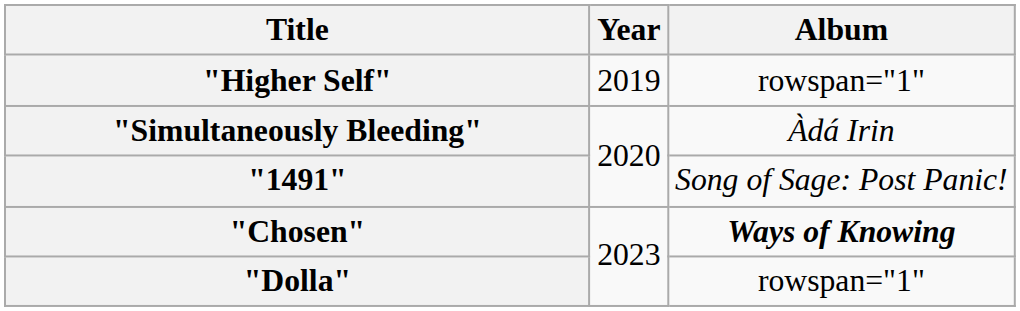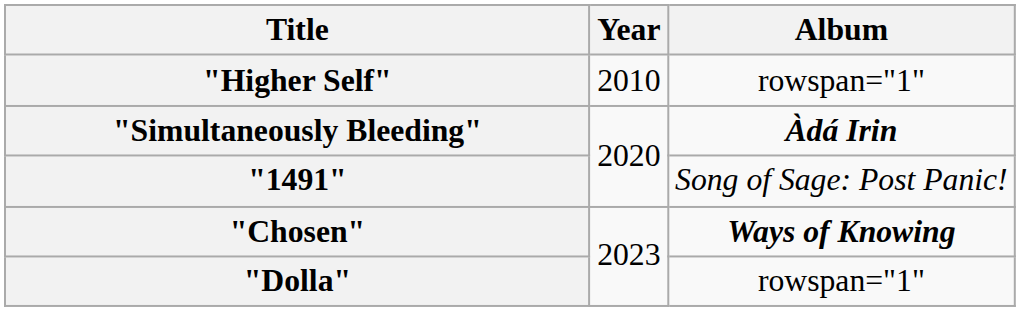(629, 79) 2019 -> (629, 79) 2010
(841, 130) normal -> (841, 130) bold
